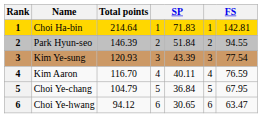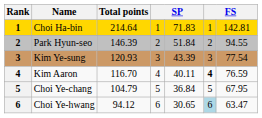(210, 74) normal -> (210, 74) bold
(210, 105) no background -> (210, 105) lightblue background
